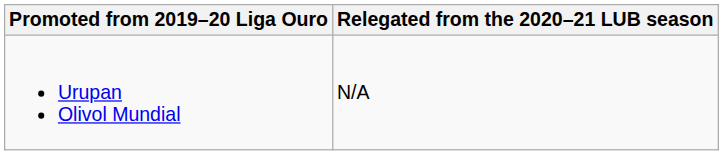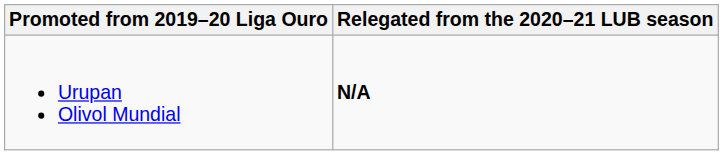(353, 92) normal -> (354, 92) bold
